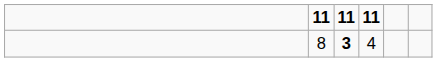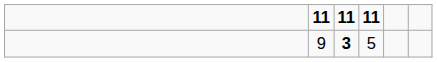(321, 43) 8 -> (321, 43) 9
(371, 43) 4 -> (371, 43) 5
